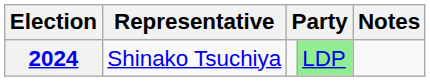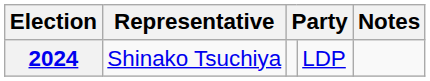(324, 57) lightgreen background -> (324, 57) no background
